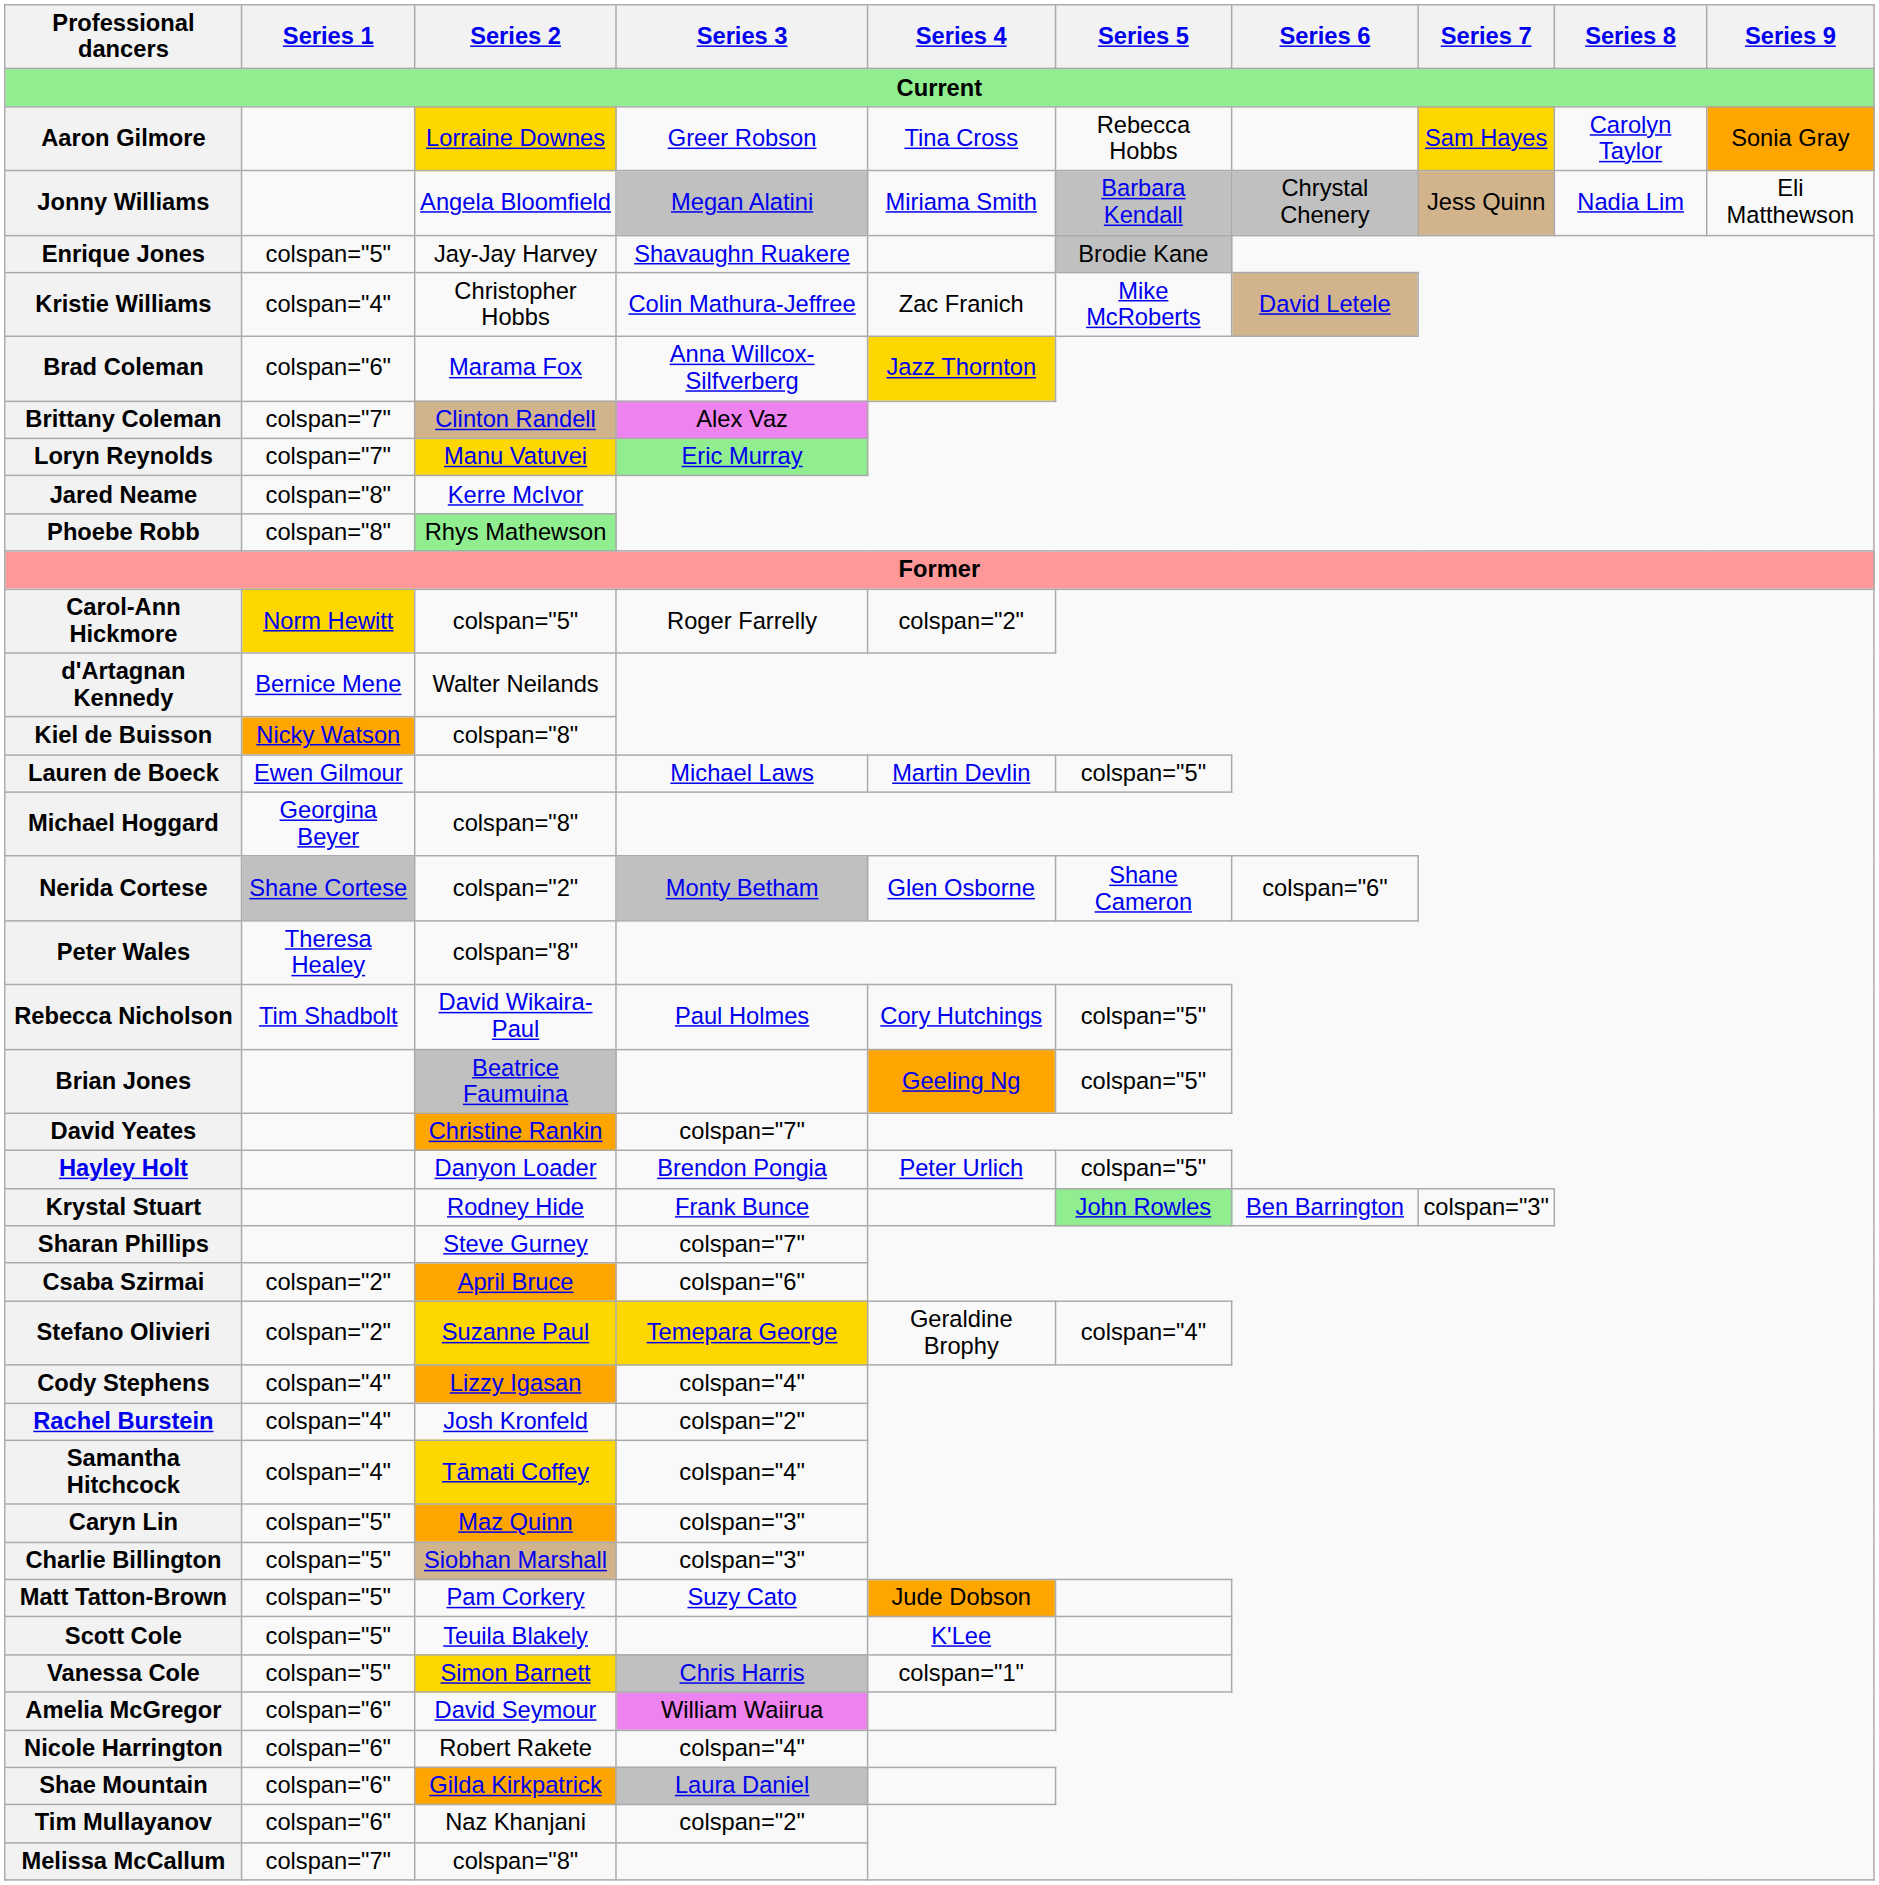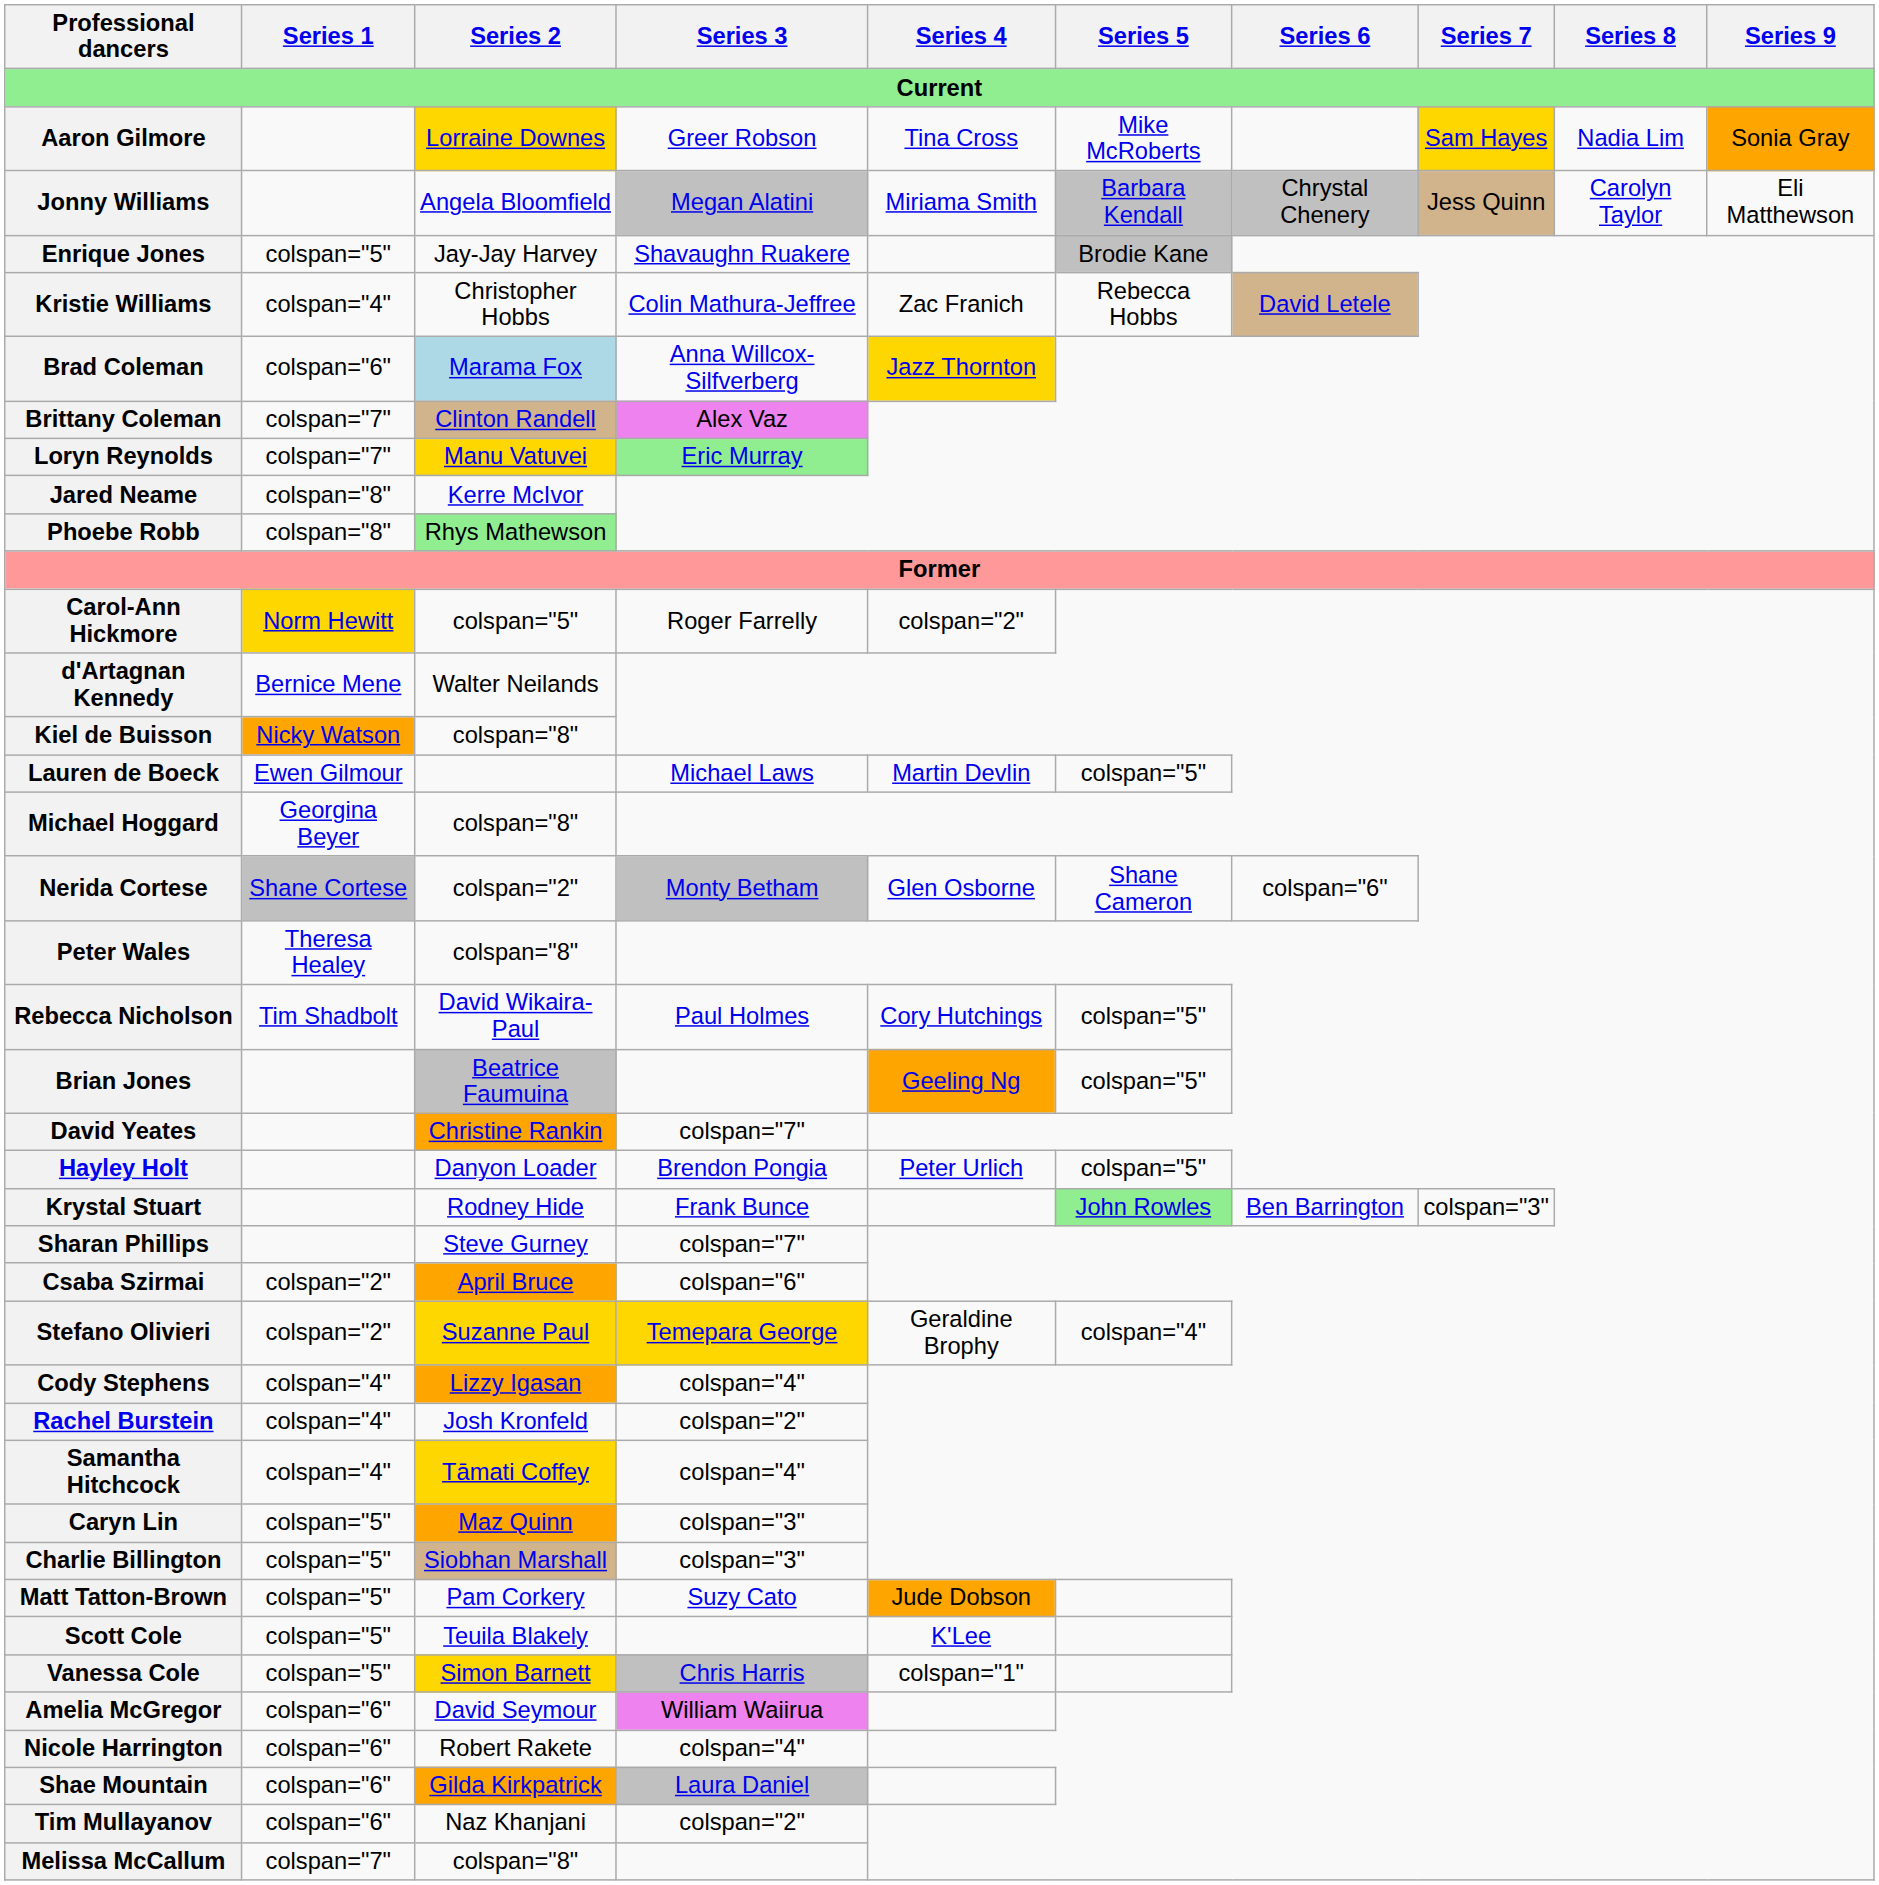(1143, 138) Rebecca Hobbs -> (1143, 138) Mike McRoberts
(1631, 138) Carolyn Taylor -> (1631, 138) Nadia Lim
(1631, 202) Nadia Lim -> (1631, 202) Carolyn Taylor
(1143, 304) Mike McRoberts -> (1143, 304) Rebecca Hobbs
(516, 368) no background -> (516, 368) lightblue background
